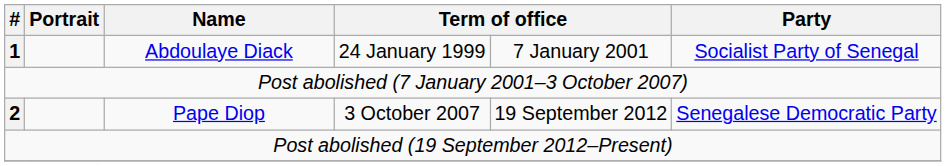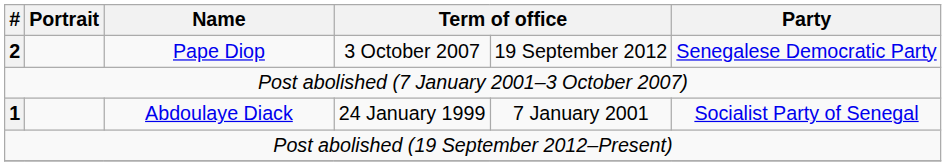rows swapped: (15, 51) <-> (15, 113)
